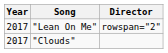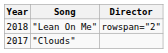(17, 26) 2017 -> (17, 26) 2018
